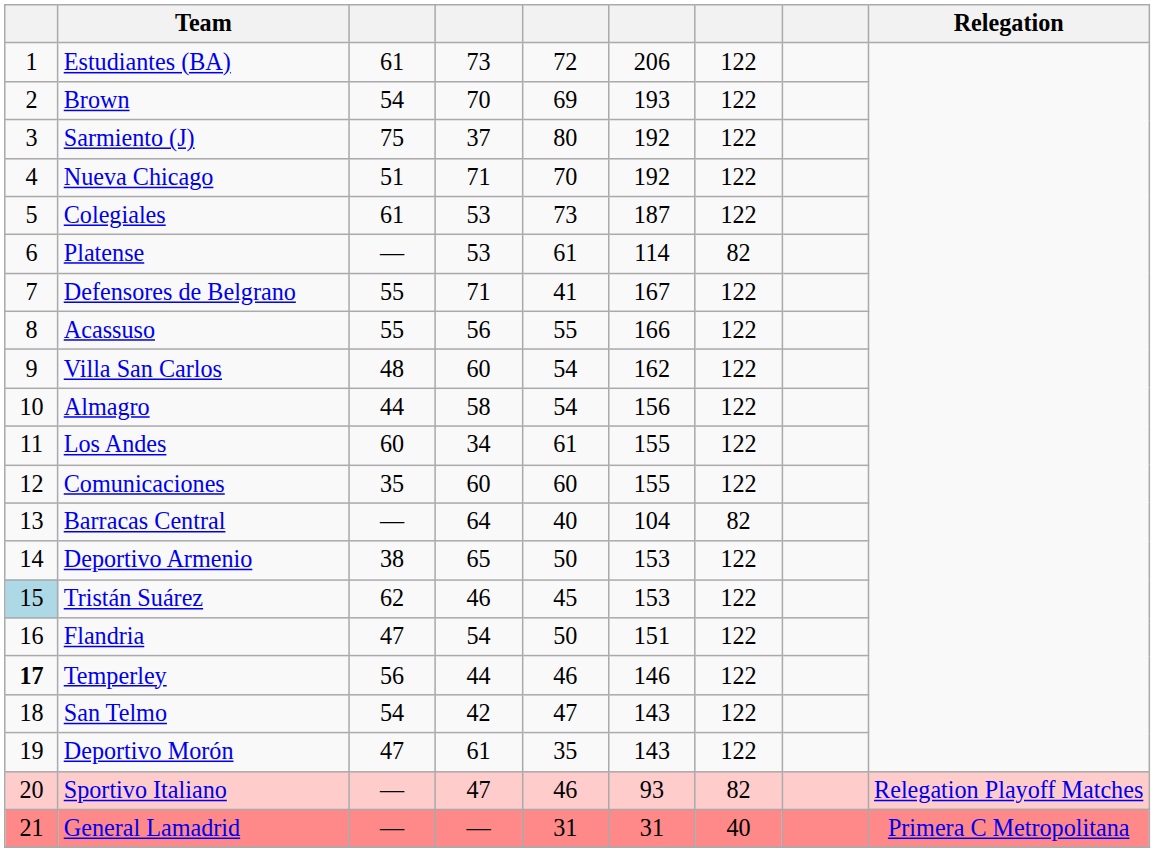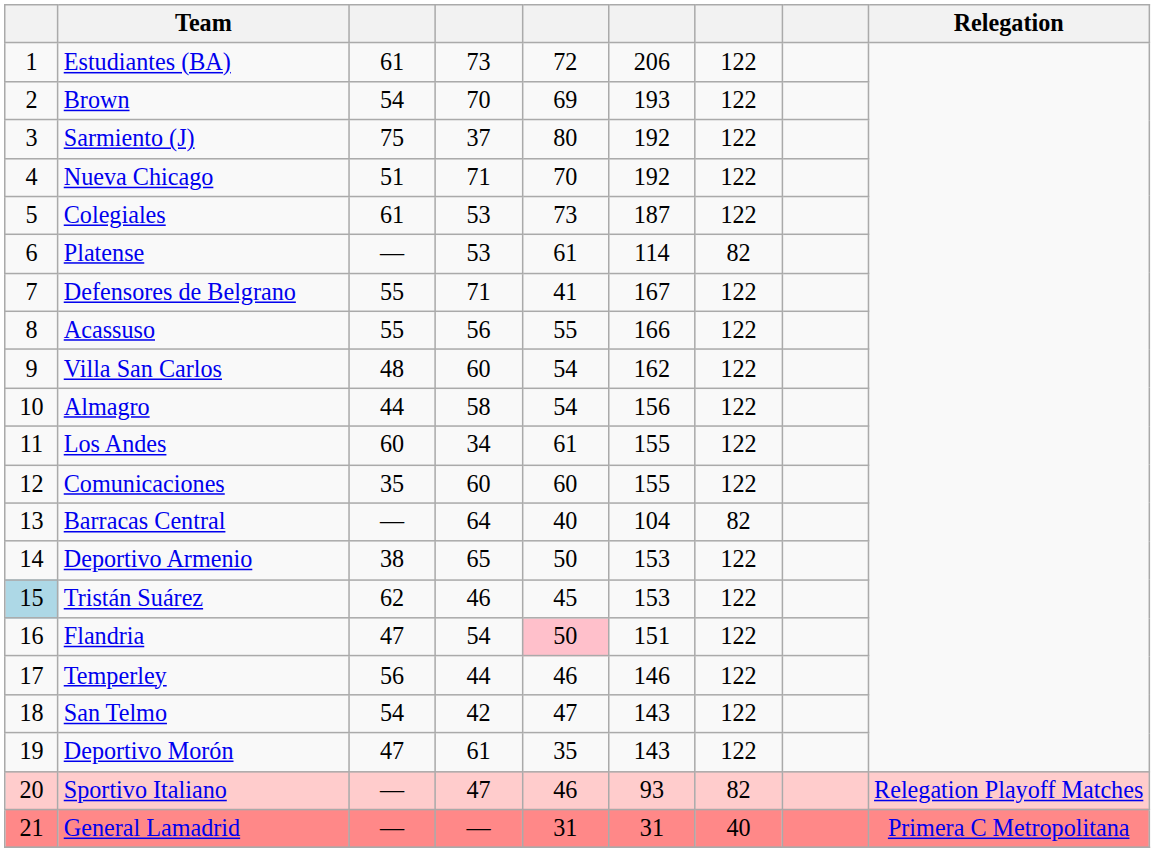(565, 636) no background -> (565, 636) pink background
(31, 675) bold -> (31, 675) normal
